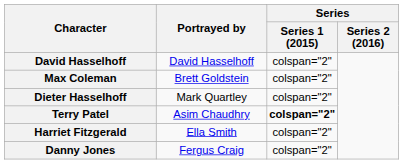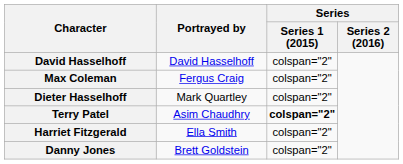(212, 79) Brett Goldstein -> (212, 79) Fergus Craig
(212, 150) Fergus Craig -> (212, 150) Brett Goldstein
